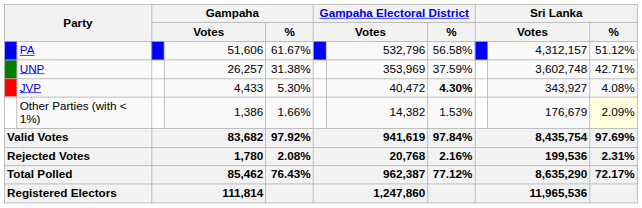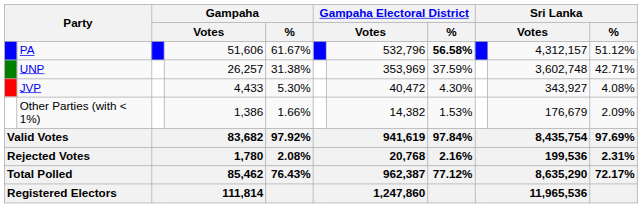(453, 50) normal -> (453, 50) bold
(456, 87) bold -> (456, 87) normal
(618, 112) lightyellow background -> (618, 112) no background
